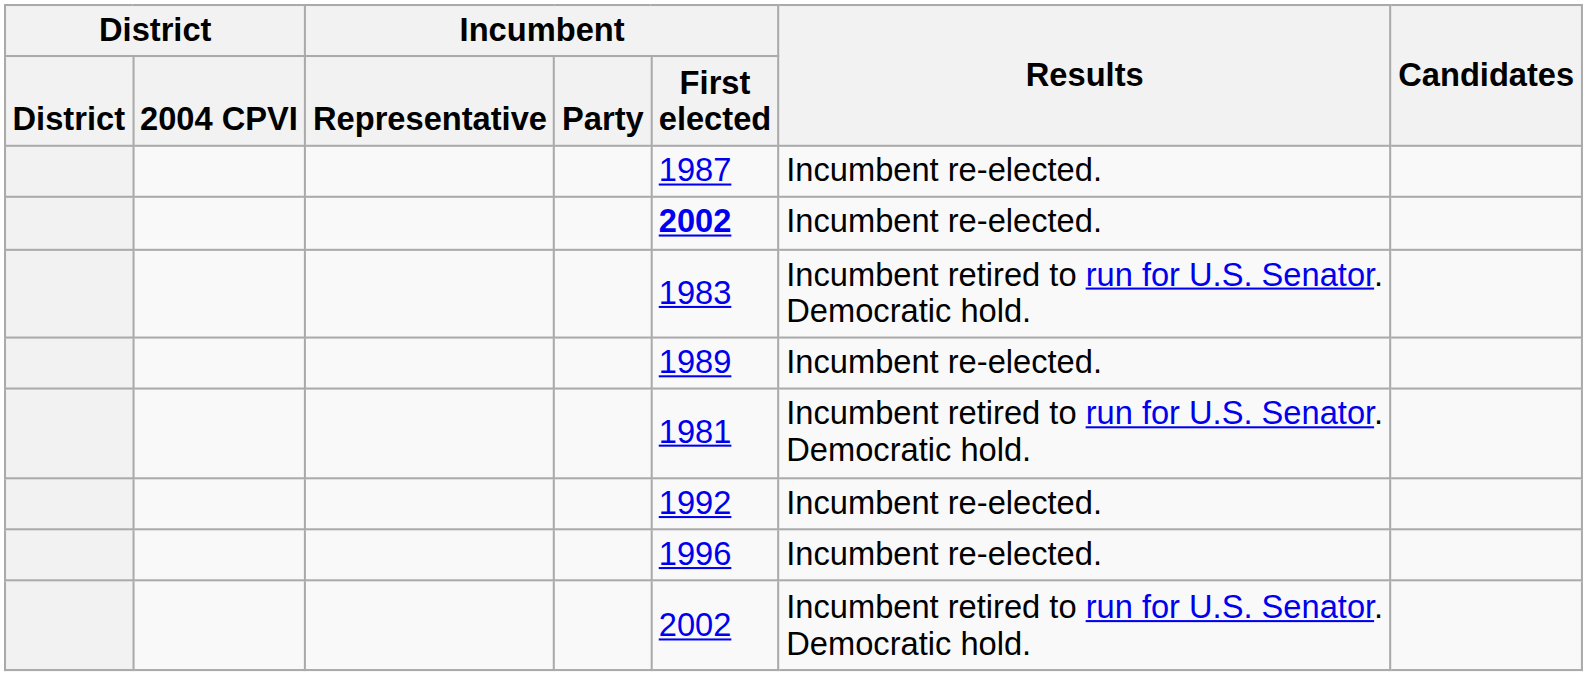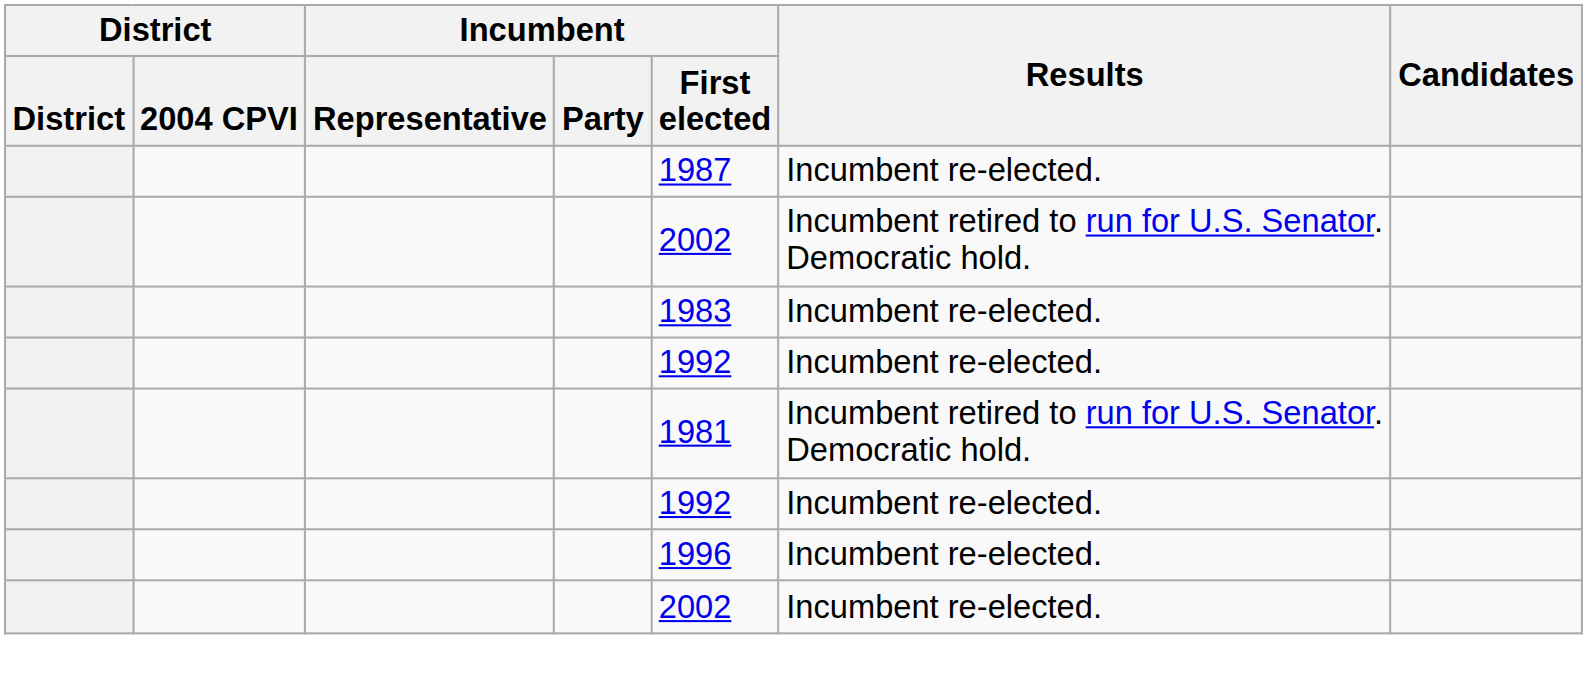(695, 222) bold -> (695, 240) normal
(944, 222) Incumbent re-elected. -> (1085, 240) Incumbent retired to run for U.S. Senator. Democratic hold.
(1085, 292) Incumbent retired to run for U.S. Senator. Democratic hold. -> (944, 310) Incumbent re-elected.
(695, 362) 1989 -> (695, 362) 1992
(1085, 624) Incumbent retired to run for U.S. Senator. Democratic hold. -> (944, 606) Incumbent re-elected.
